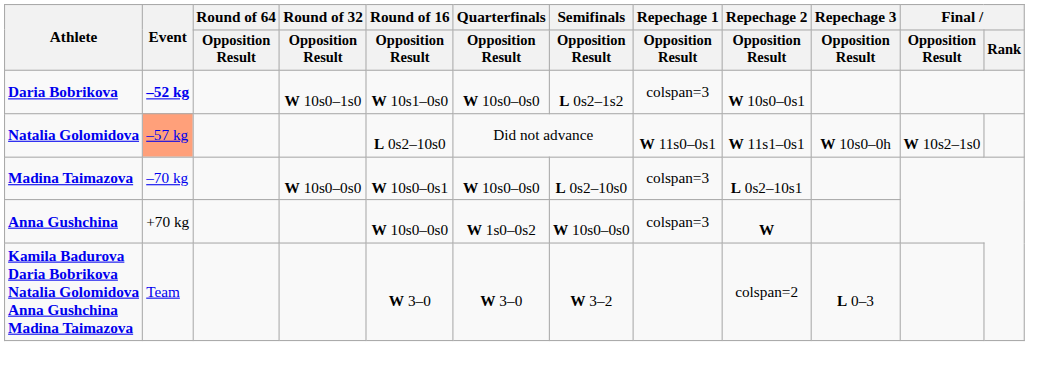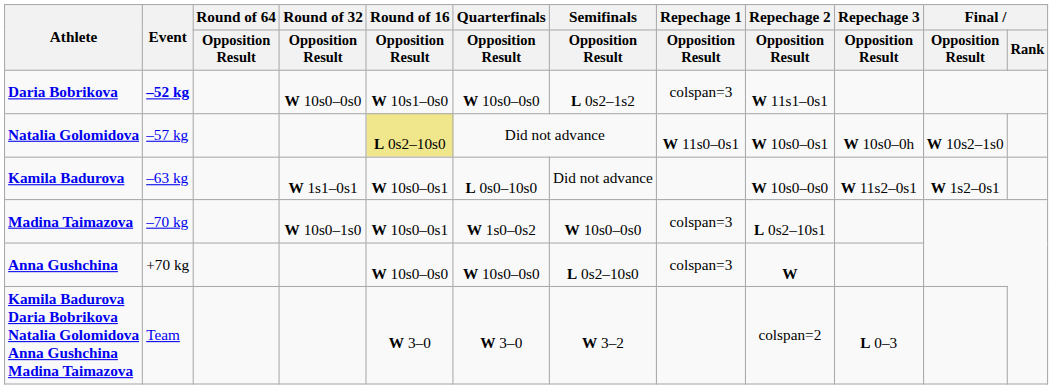(323, 101) W 10s0–1s0 -> (323, 101) W 10s0–0s0
(767, 101) W 10s0–0s1 -> (790, 101) W 11s1–0s1
(167, 135) lightsalmon background -> (167, 135) no background
(410, 144) no background -> (410, 144) khaki background
(767, 144) W 11s1–0s1 -> (790, 144) W 10s0–0s1
+ row: (66, 178)
(323, 187) W 10s0–0s0 -> (323, 231) W 10s0–1s0
(501, 187) W 10s0–0s0 -> (501, 231) W 1s0–0s2
(591, 187) L 0s2–10s0 -> (603, 231) W 10s0–0s0
(501, 231) W 1s0–0s2 -> (501, 274) W 10s0–0s0
(591, 231) W 10s0–0s0 -> (603, 274) L 0s2–10s0
